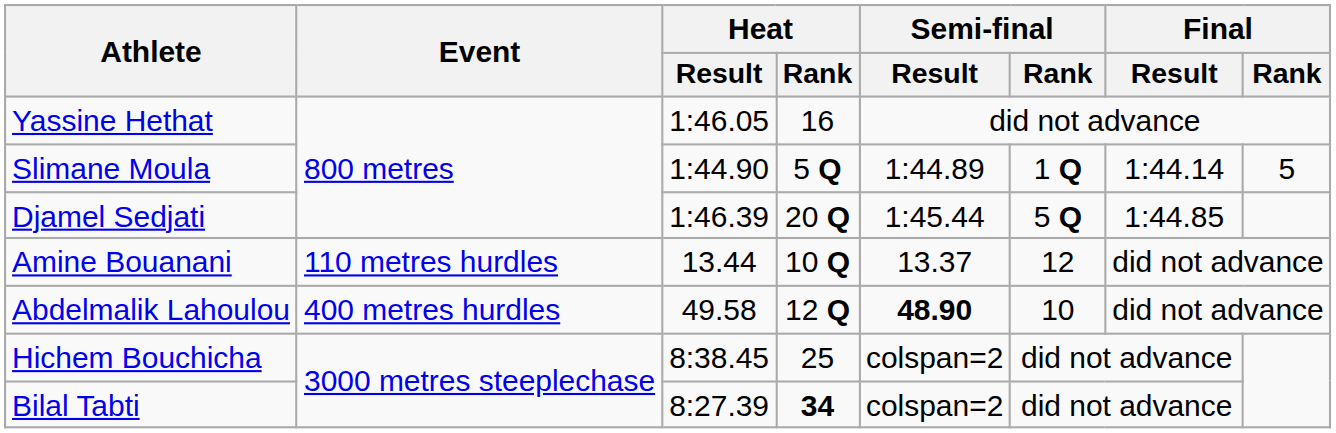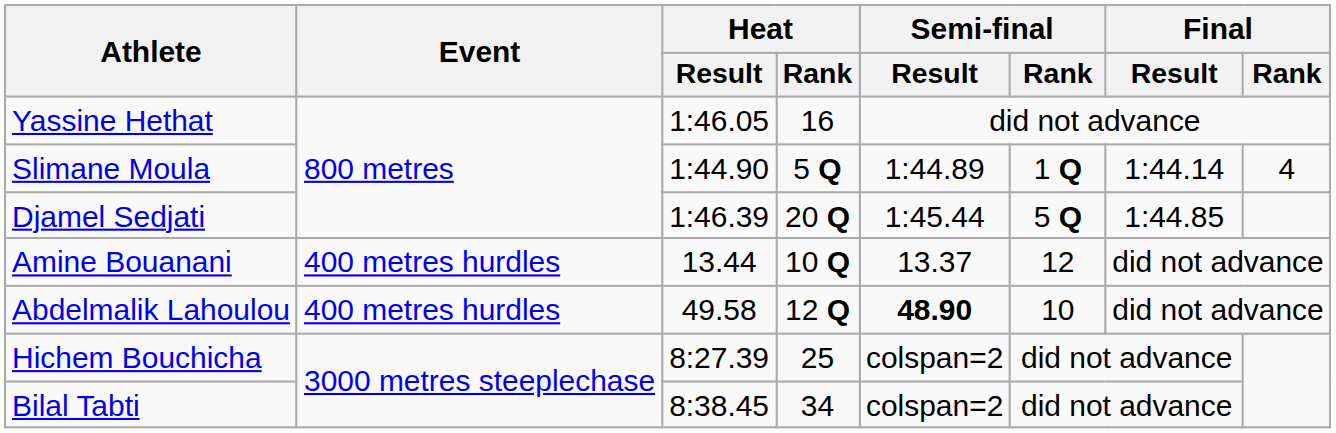(1287, 168) 5 -> (1287, 168) 4
(431, 263) 110 metres hurdles -> (432, 263) 400 metres hurdles
(719, 358) 8:38.45 -> (719, 358) 8:27.39
(719, 405) 8:27.39 -> (719, 405) 8:38.45
(817, 405) bold -> (817, 405) normal
